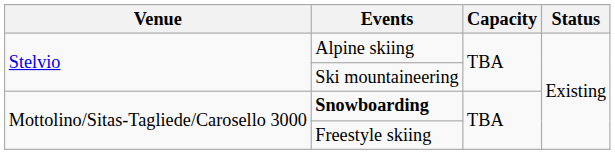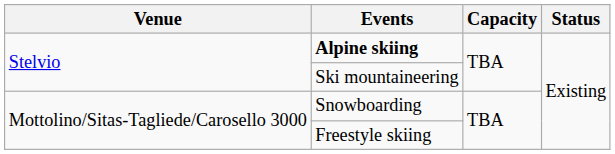(365, 47) normal -> (367, 47) bold
(372, 105) bold -> (369, 105) normal
